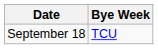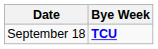(104, 34) normal -> (104, 34) bold
